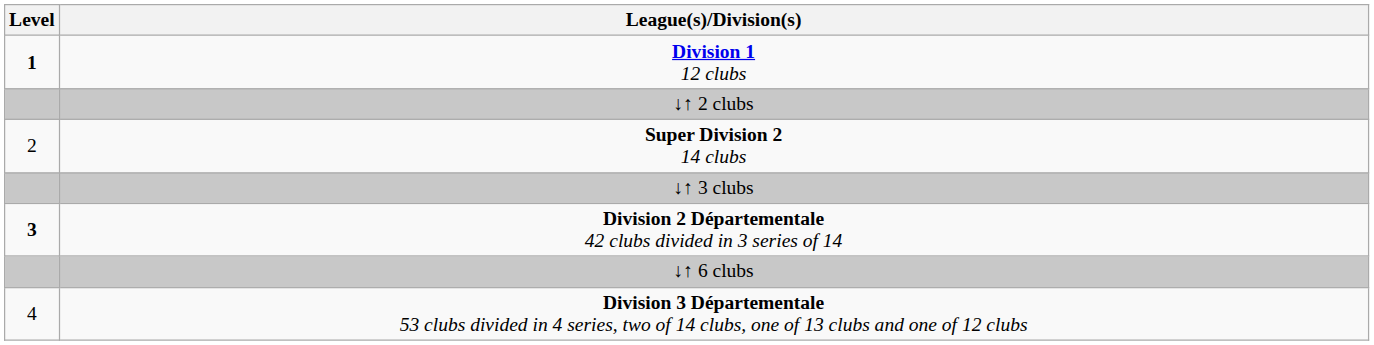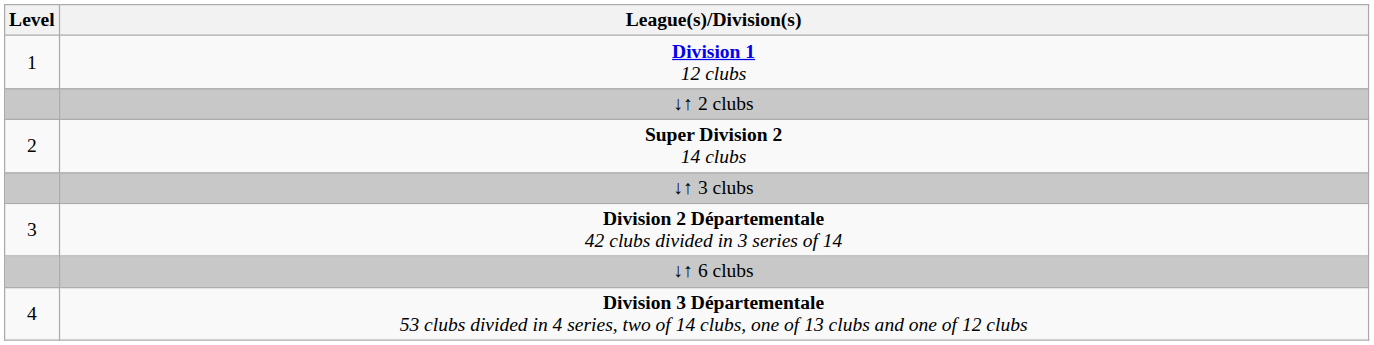(32, 61) bold -> (32, 61) normal
(32, 229) bold -> (32, 229) normal
